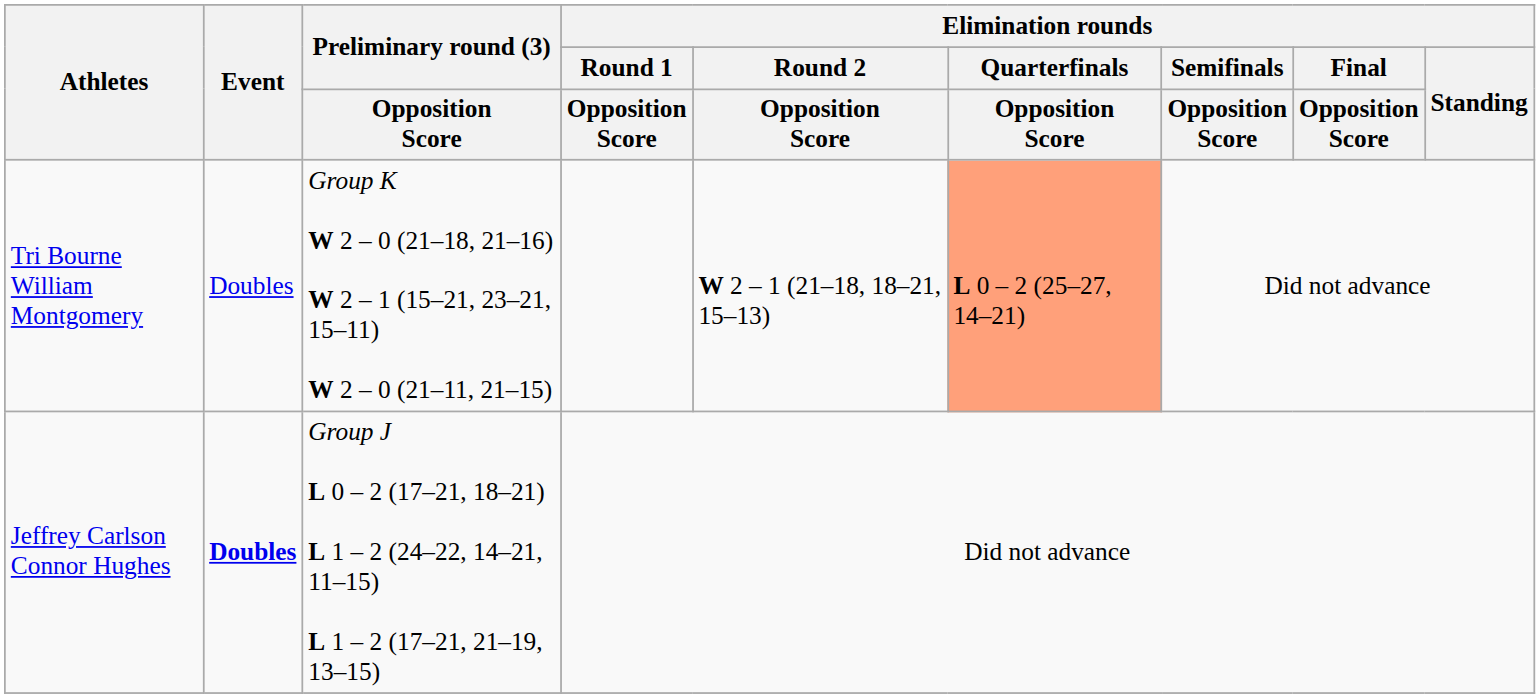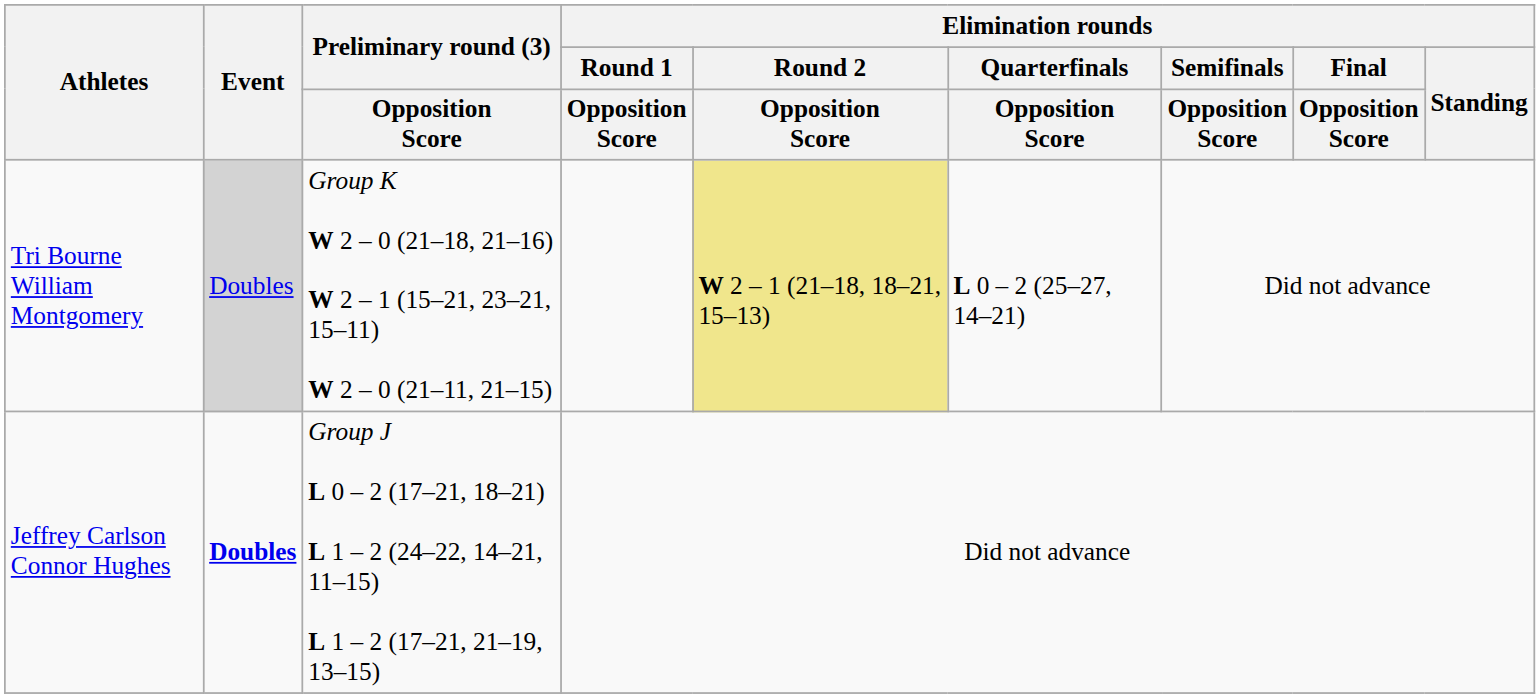(251, 285) no background -> (251, 285) lightgrey background
(820, 300) no background -> (820, 300) khaki background
(1033, 300) lightsalmon background -> (1033, 300) no background
